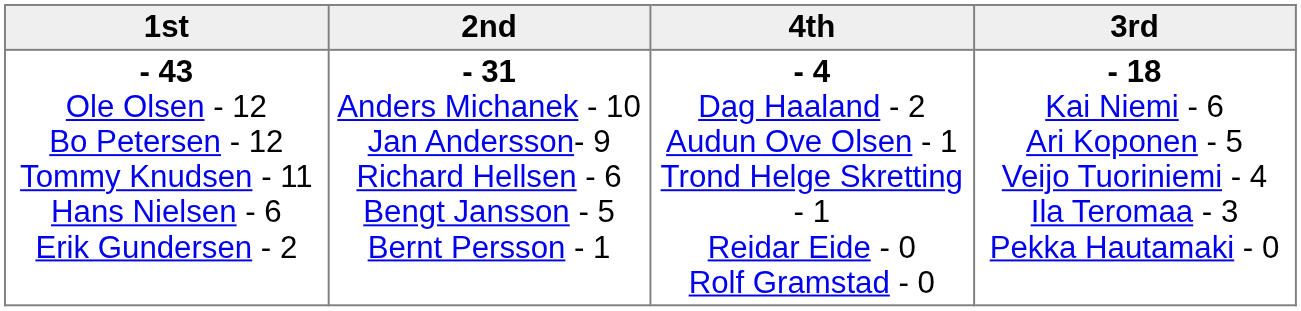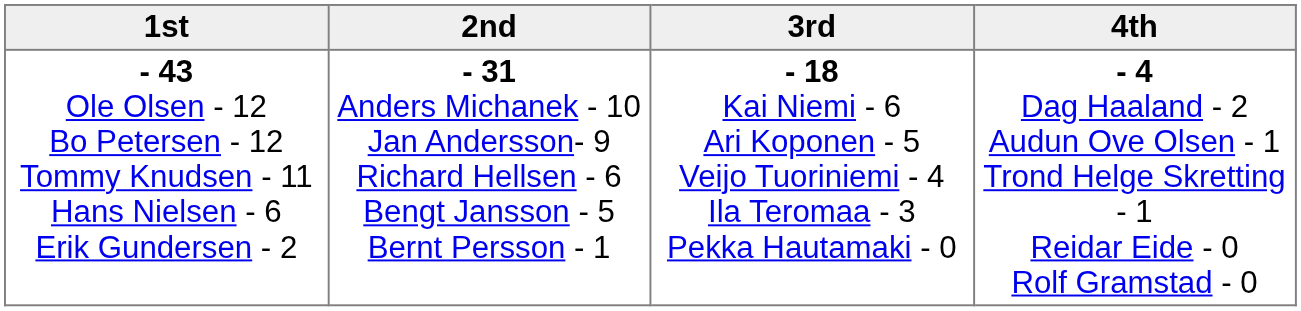columns swapped: (1135, 26) <-> (812, 26)
